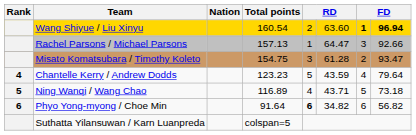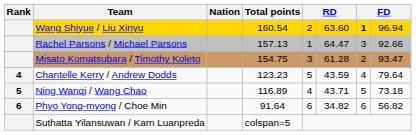(391, 28) bold -> (391, 28) normal
(309, 106) bold -> (309, 106) normal
